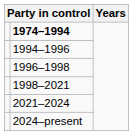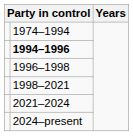(41, 31) bold -> (41, 31) normal
(41, 49) normal -> (41, 49) bold
